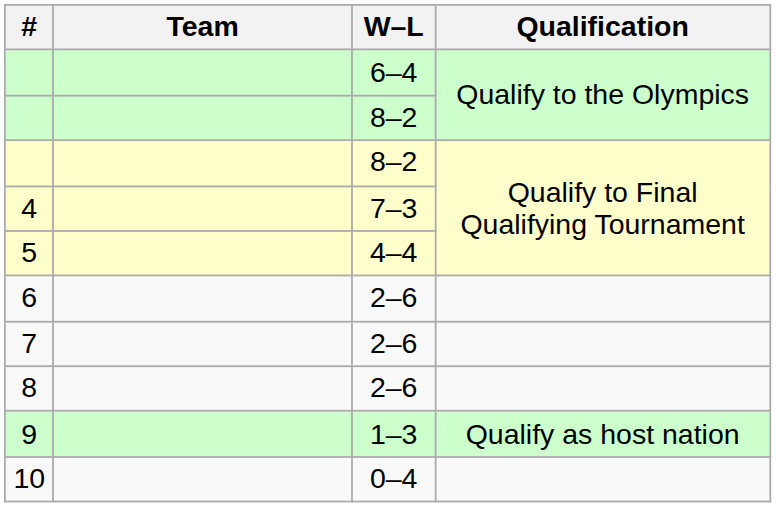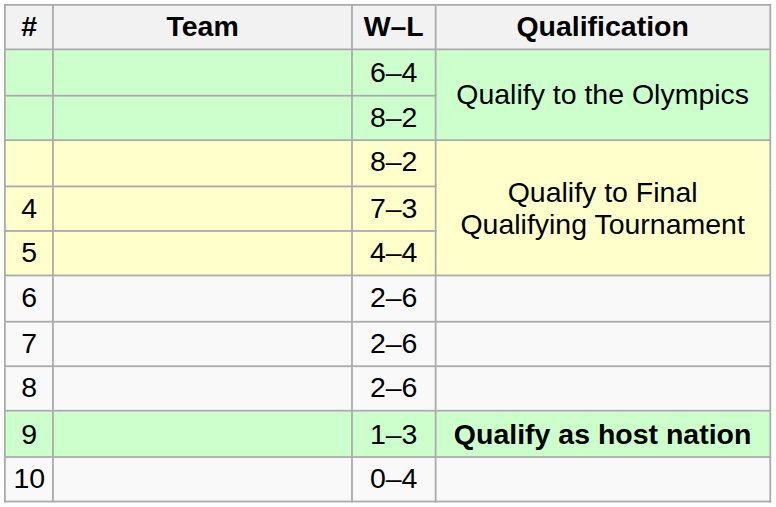(603, 433) normal -> (603, 433) bold
